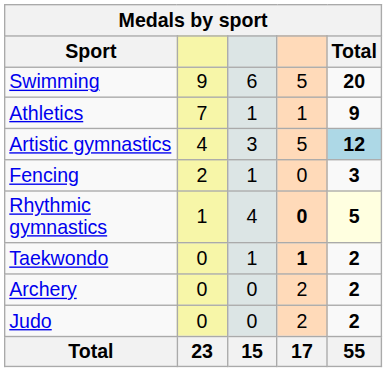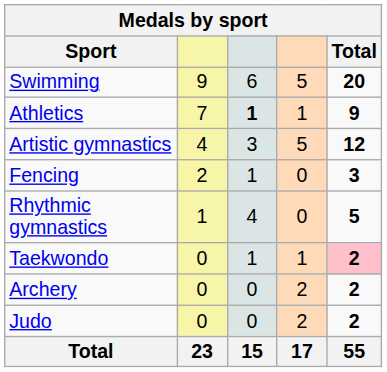(252, 113) normal -> (252, 113) bold
(354, 144) lightblue background -> (354, 144) no background
(302, 217) bold -> (302, 217) normal
(354, 217) lightyellow background -> (354, 217) no background
(302, 259) bold -> (302, 259) normal
(354, 259) no background -> (354, 259) pink background
